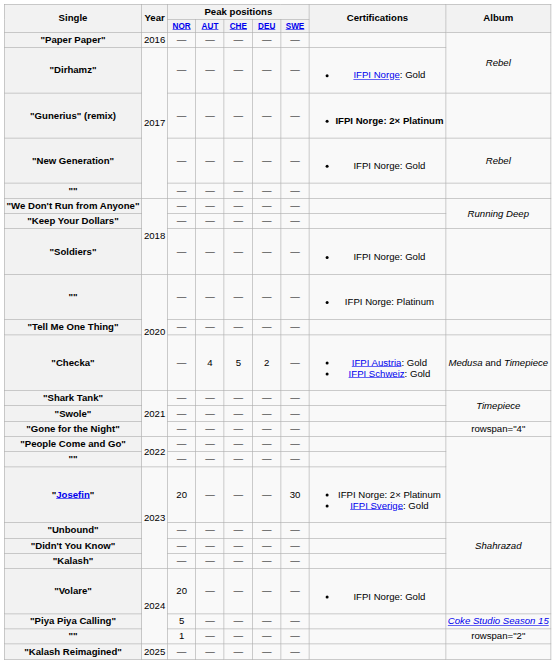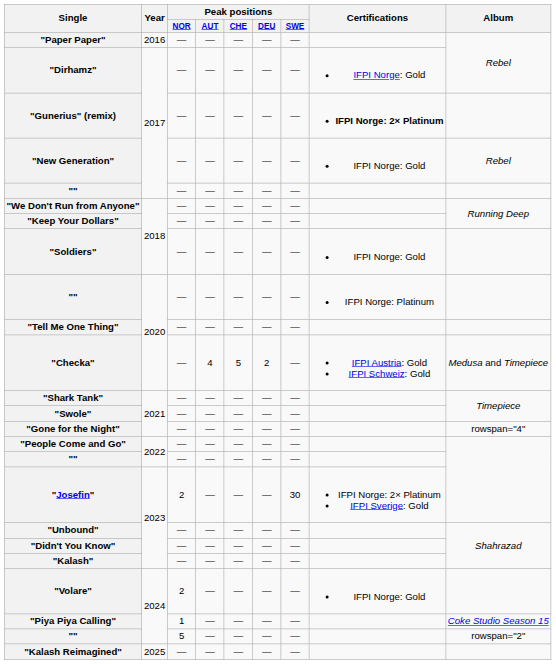(182, 495) 20 -> (182, 495) 2
(182, 591) 20 -> (182, 591) 2
(182, 621) 5 -> (182, 621) 1
(182, 636) 1 -> (182, 636) 5
